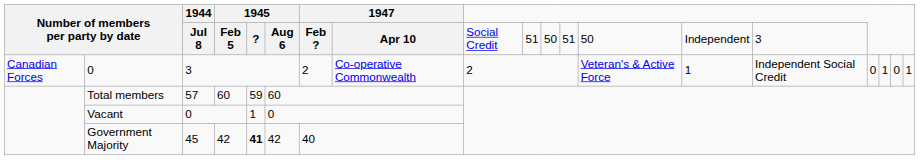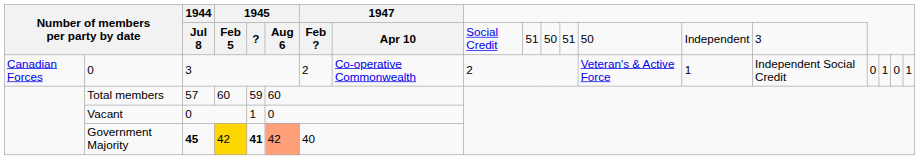(192, 139) normal -> (192, 139) bold
(224, 139) no background -> (224, 139) gold background
(274, 139) no background -> (274, 139) lightsalmon background
